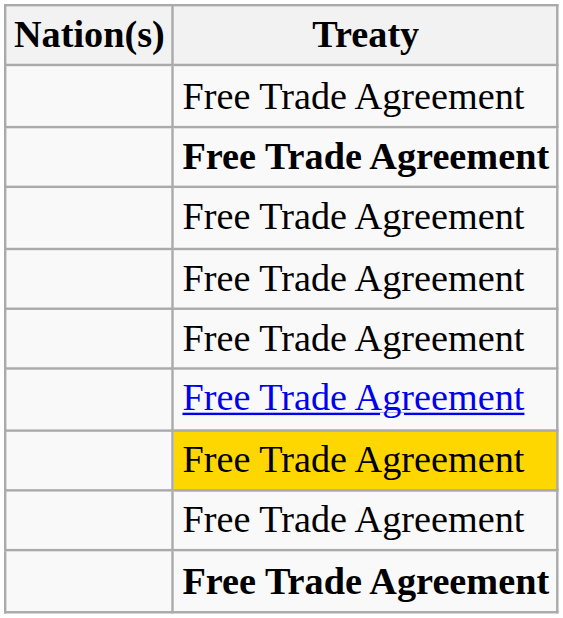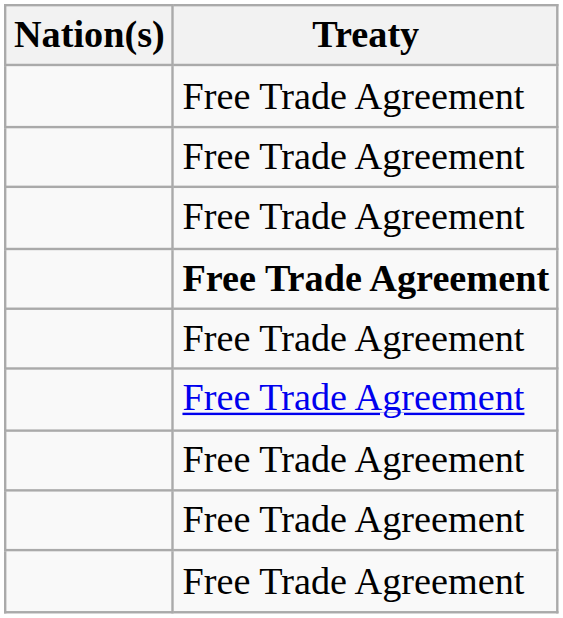(366, 156) bold -> (353, 156) normal
(353, 277) normal -> (366, 277) bold
(353, 459) gold background -> (353, 459) no background
(366, 580) bold -> (353, 580) normal
